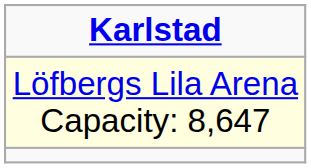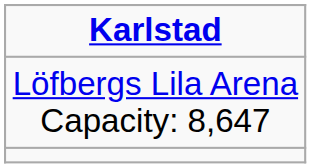(155, 101) lightyellow background -> (155, 101) no background
